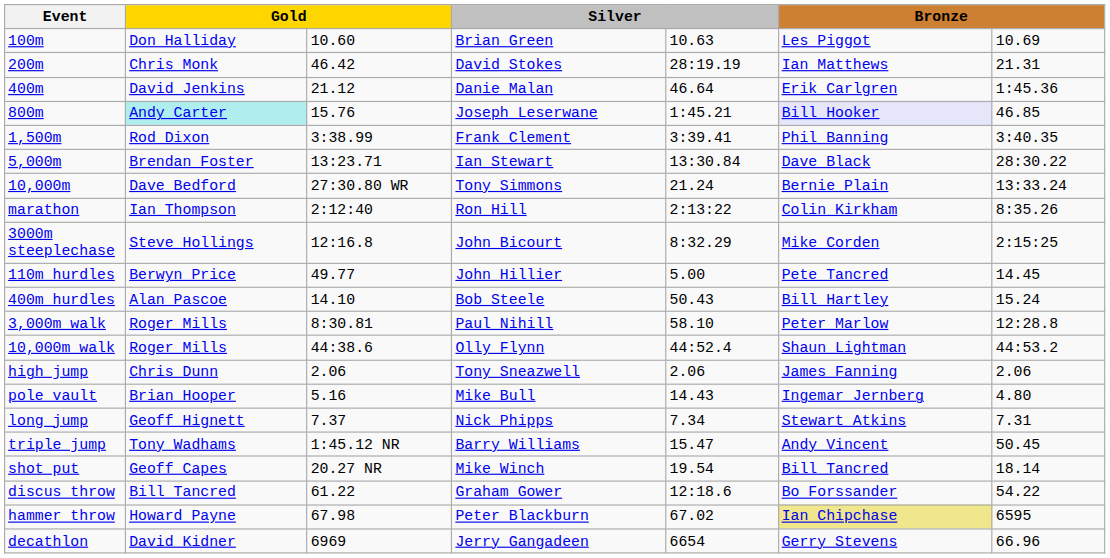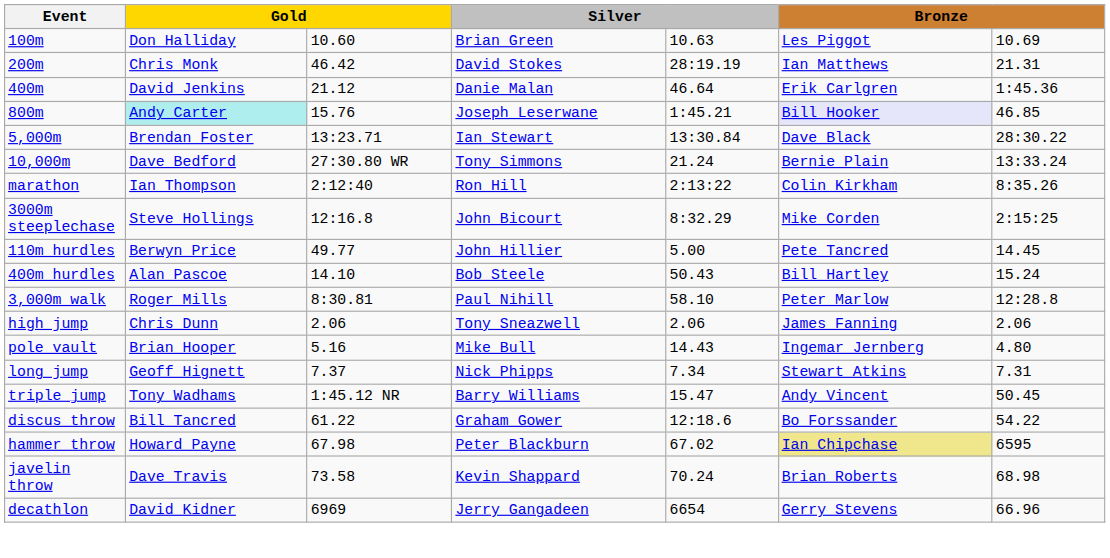- row: (35, 137)
- row: (61, 348)
- row: (44, 469)
+ row: (39, 477)
